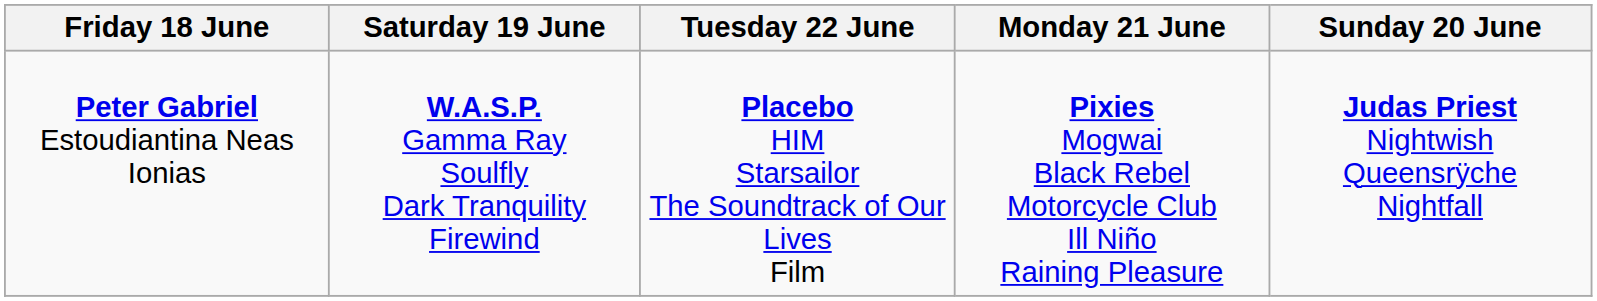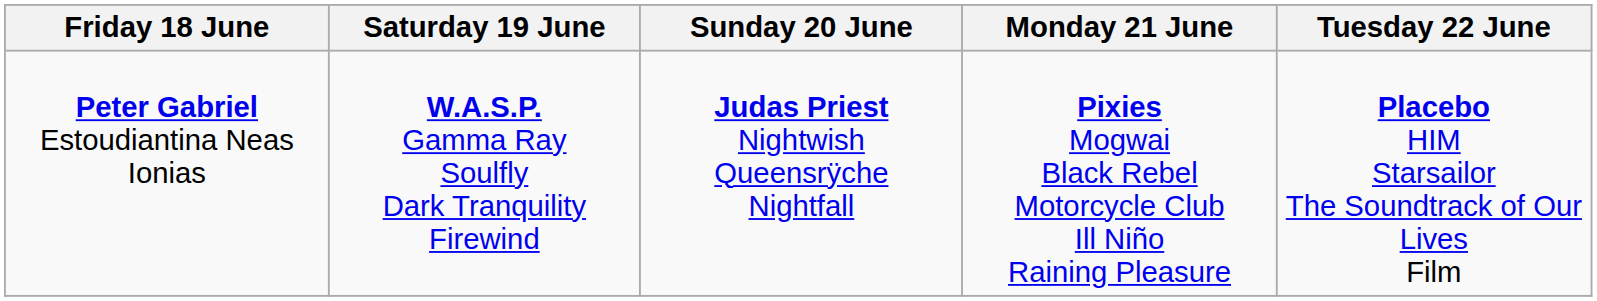columns swapped: (1430, 27) <-> (798, 27)
